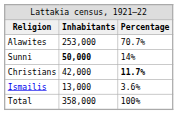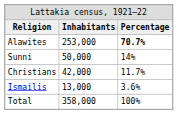(133, 42) normal -> (133, 42) bold
(76, 57) bold -> (76, 57) normal
(133, 72) bold -> (133, 72) normal
